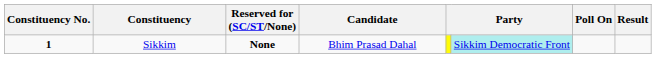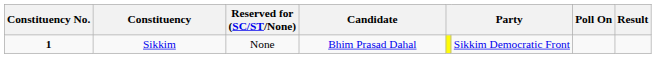(262, 44) bold -> (262, 44) normal
(512, 44) paleturquoise background -> (512, 44) no background
